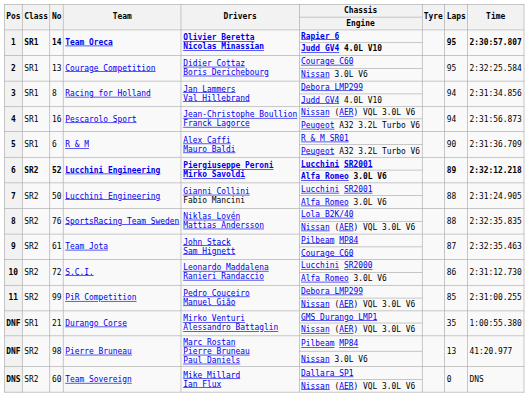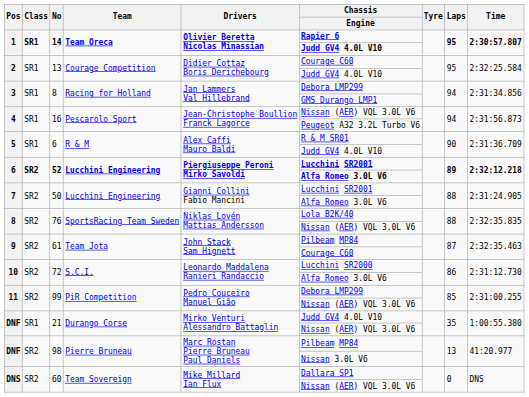(334, 75) Nissan 3.0L V6 -> (342, 75) Judd GV4 4.0L V10
(342, 100) Judd GV4 4.0L V10 -> (339, 100) GMS Durango LMP1
(361, 151) Peugeot A32 3.2L Turbo V6 -> (342, 151) Judd GV4 4.0L V10
(339, 317) GMS Durango LMP1 -> (342, 317) Judd GV4 4.0L V10
